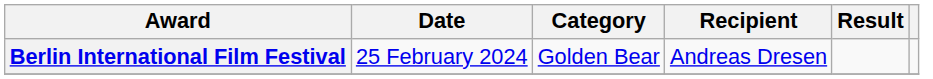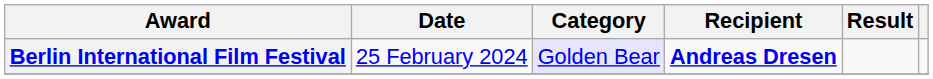(599, 56) no background -> (599, 56) lavender background
(749, 56) normal -> (753, 56) bold
